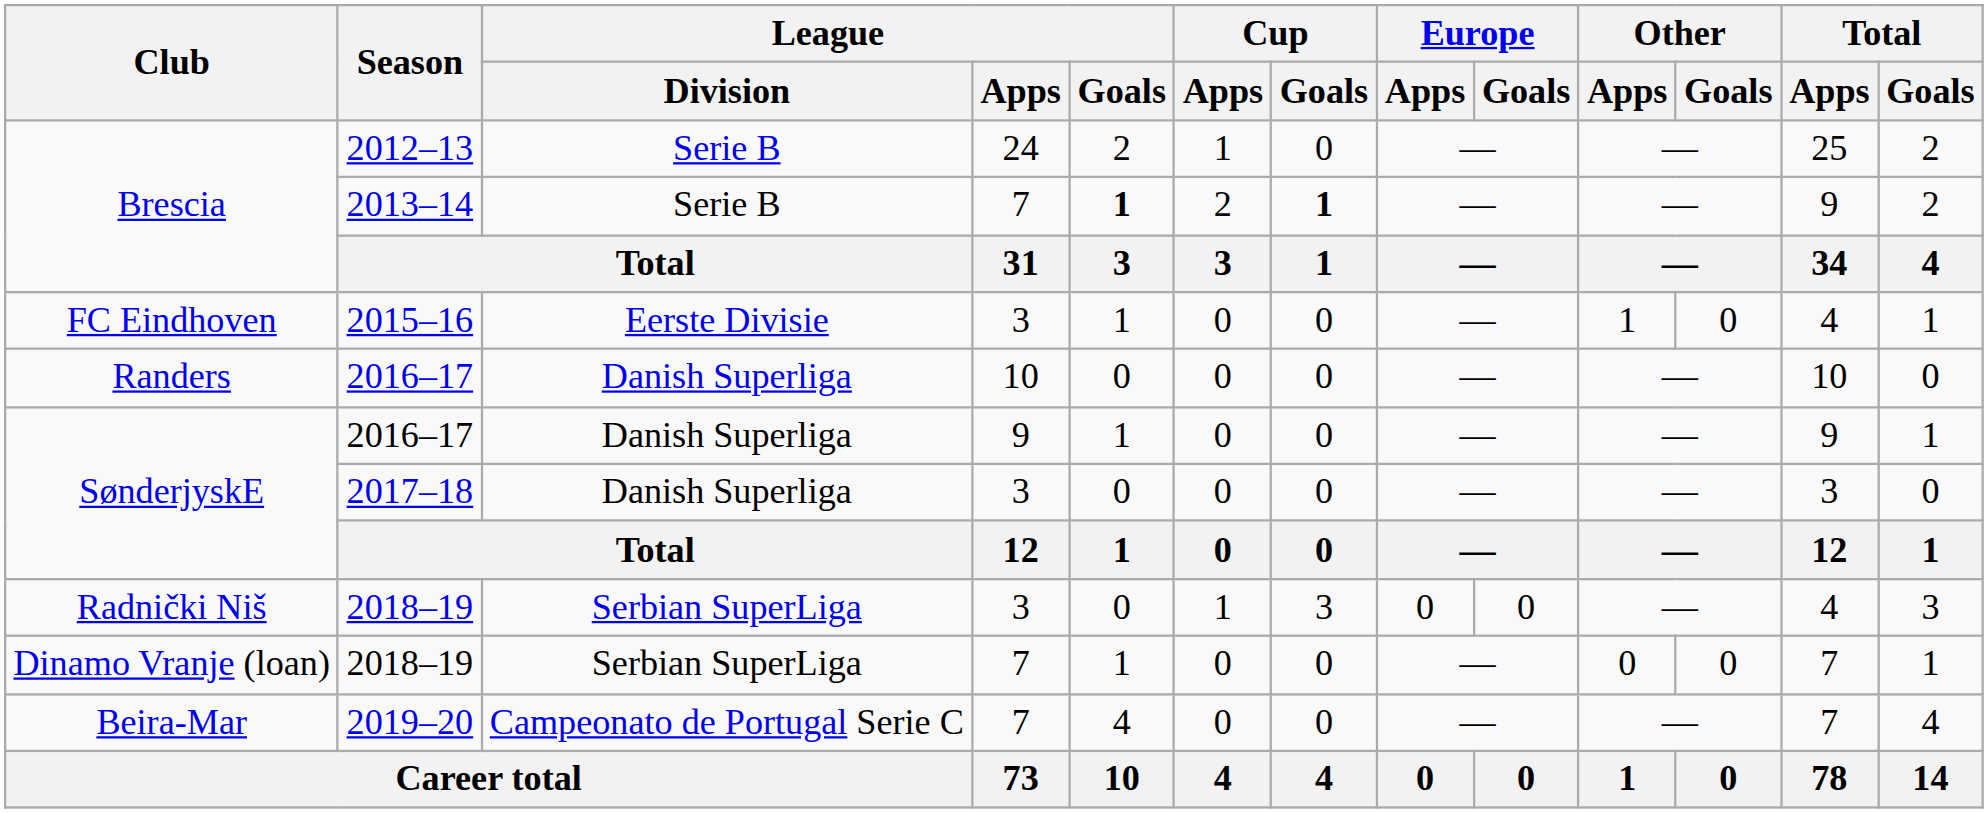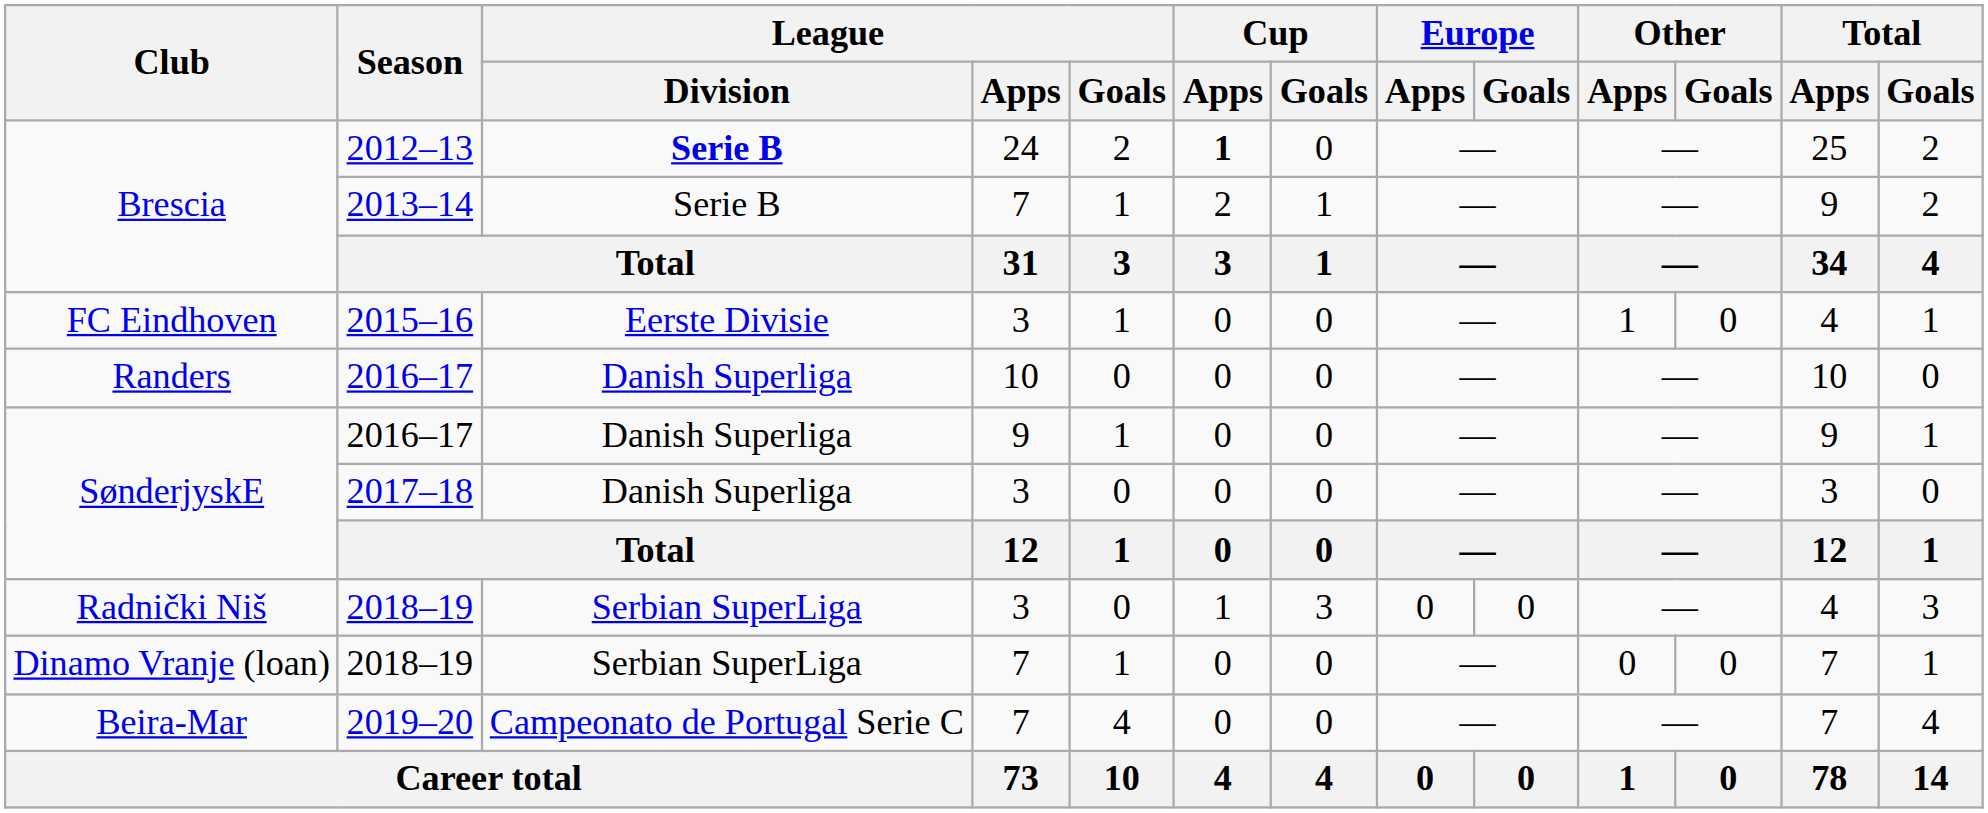(727, 147) normal -> (727, 147) bold
(1223, 147) normal -> (1223, 147) bold
(1122, 205) bold -> (1122, 205) normal
(1324, 205) bold -> (1324, 205) normal
